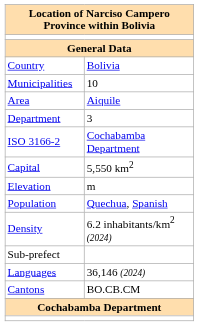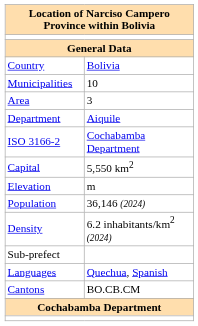(104, 100) Aiquile -> (90, 100) 3
(90, 118) 3 -> (104, 118) Aiquile
(127, 203) Quechua, Spanish -> (116, 203) 36,146 (2024)
(116, 272) 36,146 (2024) -> (127, 272) Quechua, Spanish
